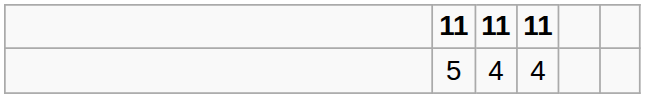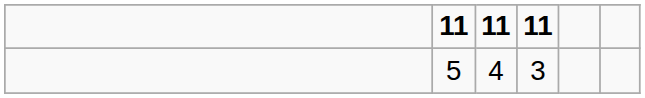(538, 70) 4 -> (538, 70) 3
